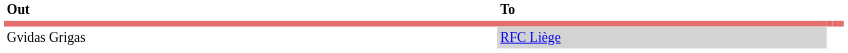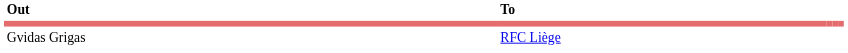(531, 37) lightgrey background -> (531, 37) no background
